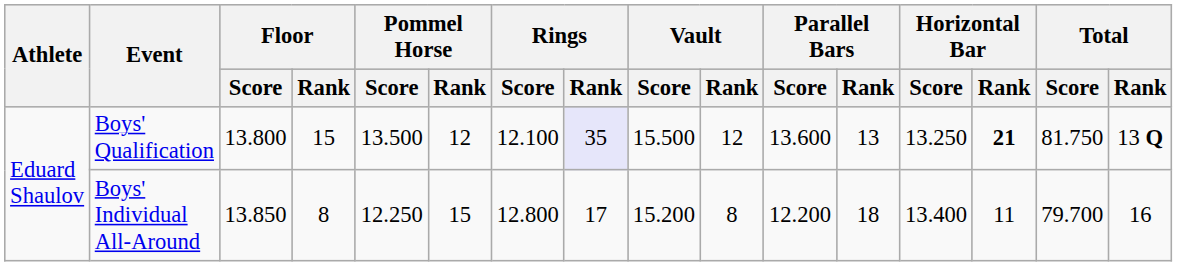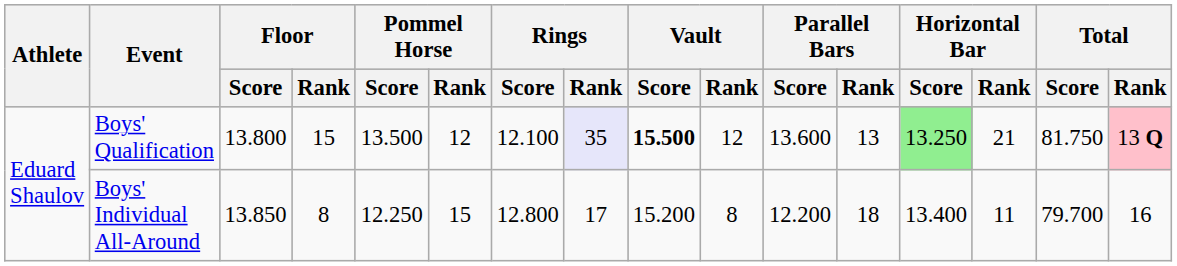(664, 138) normal -> (664, 138) bold
(936, 138) no background -> (936, 138) lightgreen background
(1004, 138) bold -> (1004, 138) normal
(1140, 138) no background -> (1140, 138) pink background
